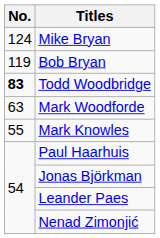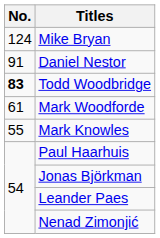- row: (72, 61)
+ row: (82, 61)
(16, 107) 63 -> (16, 107) 61
